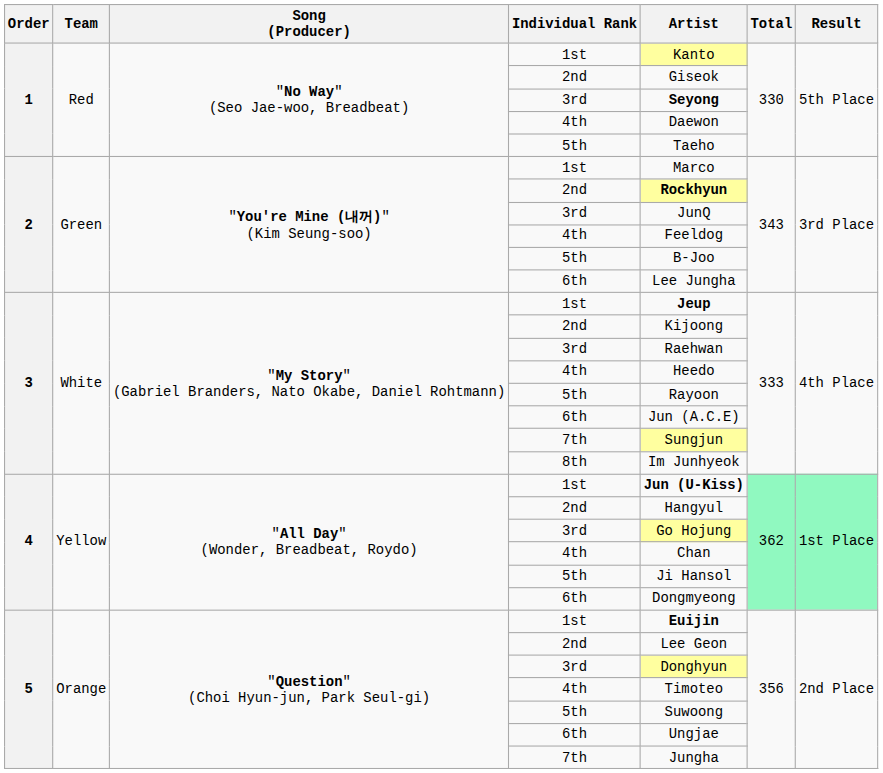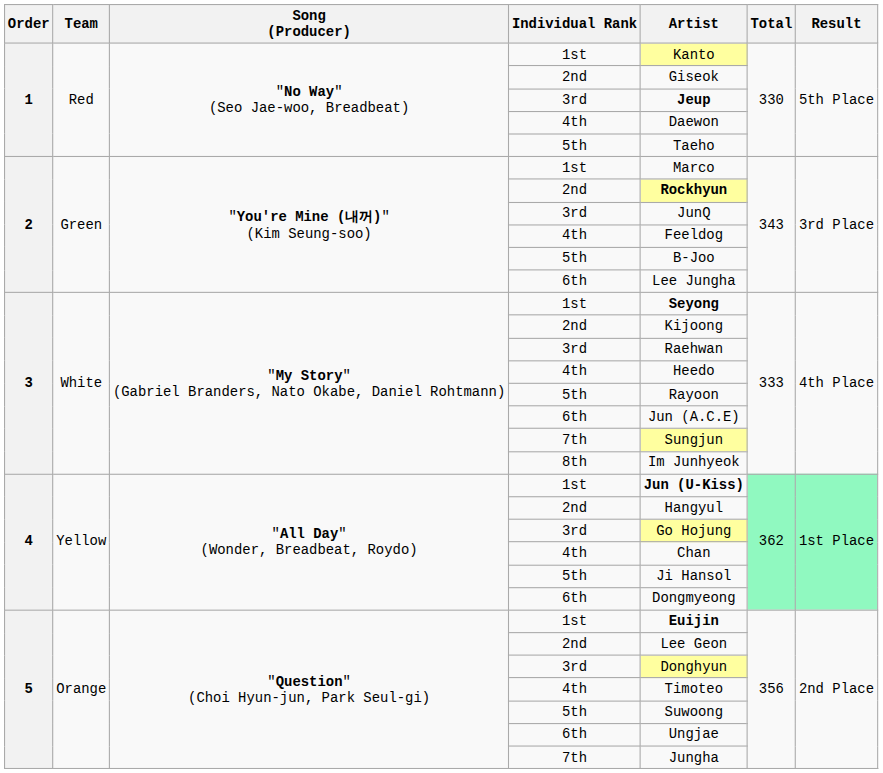(694, 100) Seyong -> (694, 100) Jeup
(694, 304) Jeup -> (694, 304) Seyong
